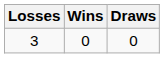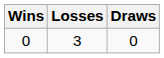columns swapped: (85, 16) <-> (34, 16)
